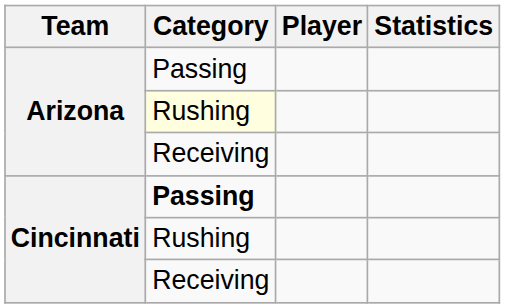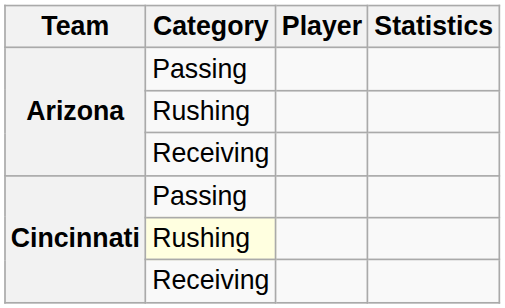(201, 111) lightyellow background -> (201, 111) no background
(203, 195) bold -> (200, 195) normal
(201, 238) no background -> (201, 238) lightyellow background
